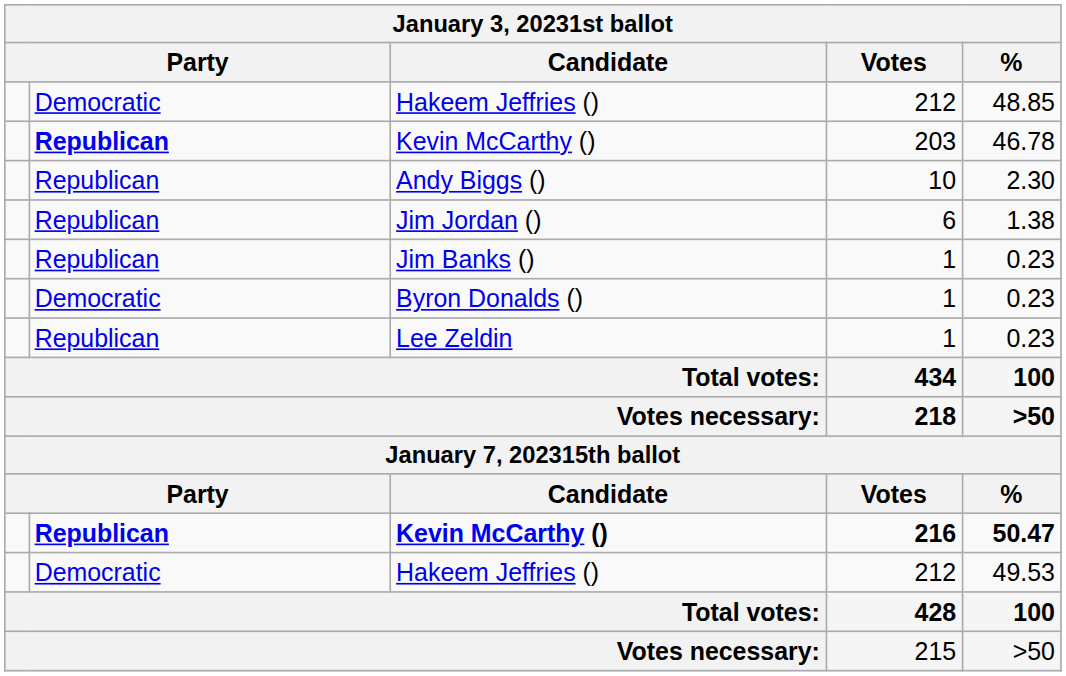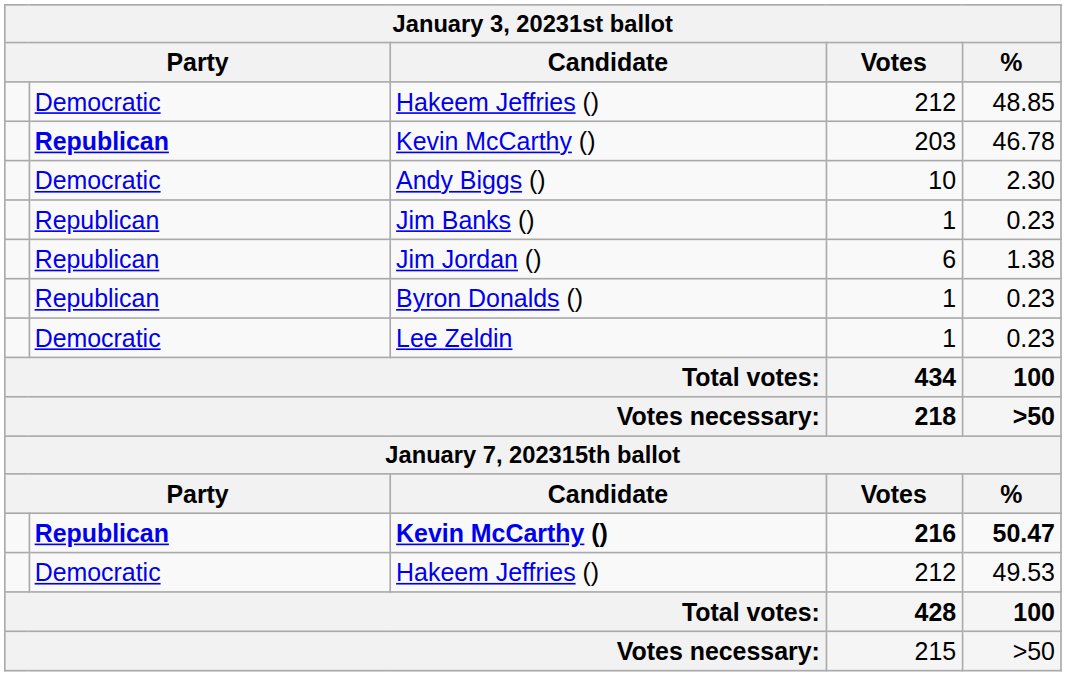(97, 180) Republican -> (98, 180) Democratic
rows swapped: (469, 220) <-> (465, 259)
(98, 299) Democratic -> (97, 299) Republican
(97, 338) Republican -> (98, 338) Democratic
